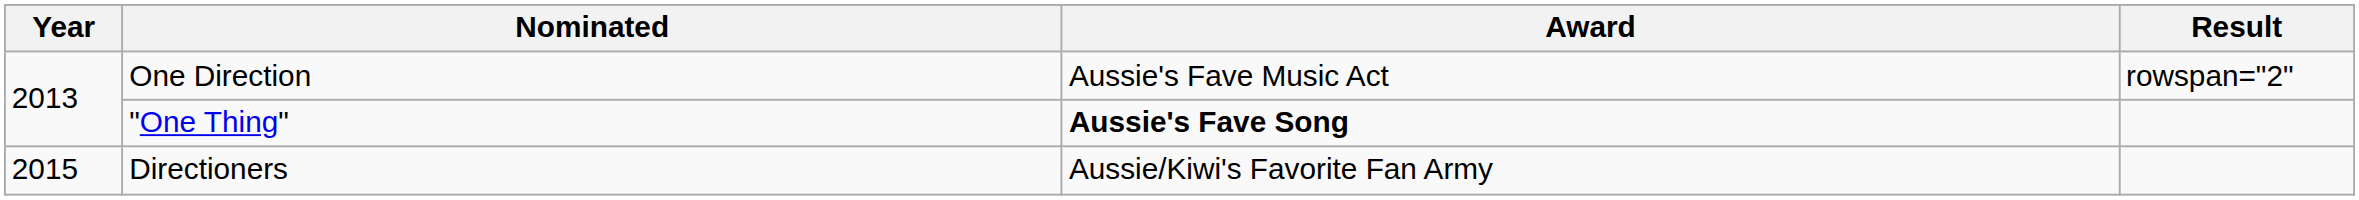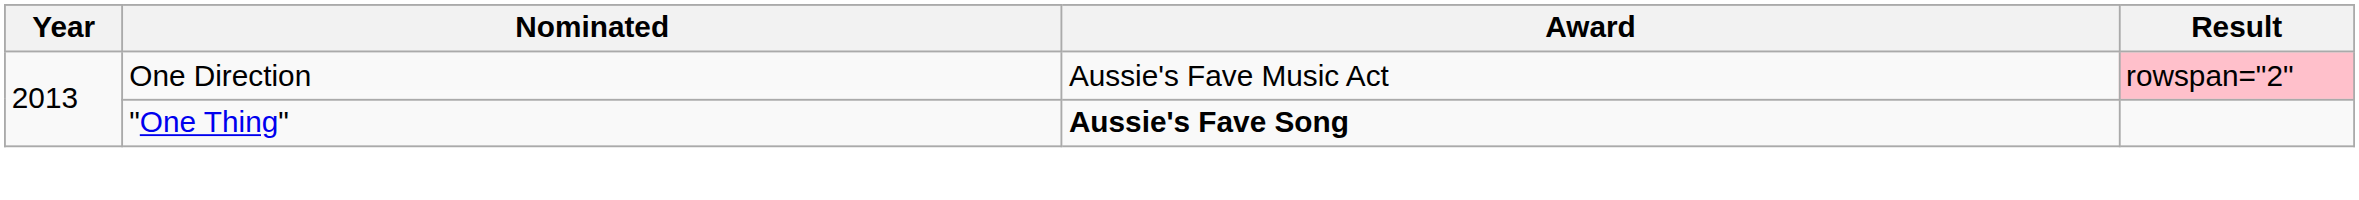(2210, 75) no background -> (2210, 75) pink background
- row: (209, 169)
